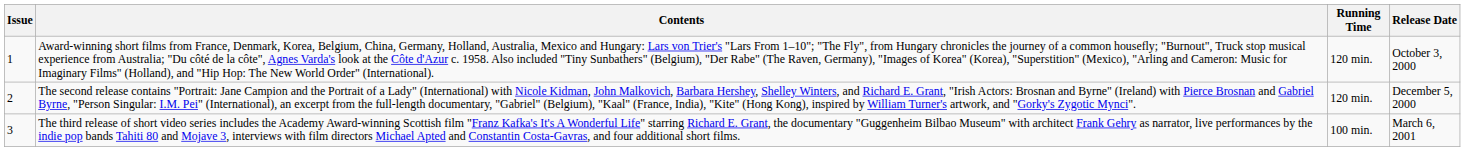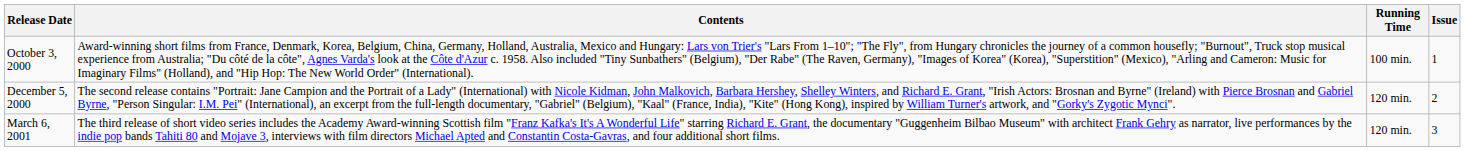columns swapped: (20, 20) <-> (1425, 20)
(1351, 59) 120 min. -> (1391, 59) 100 min.
(1351, 130) 100 min. -> (1391, 130) 120 min.
